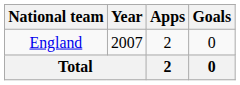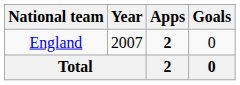(168, 42) normal -> (168, 42) bold
